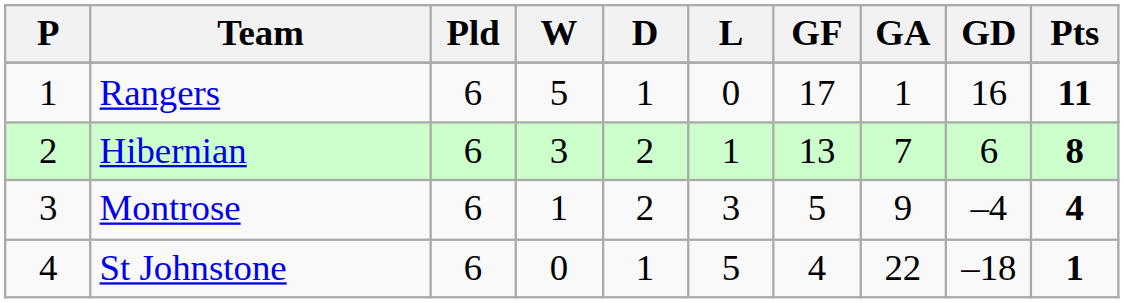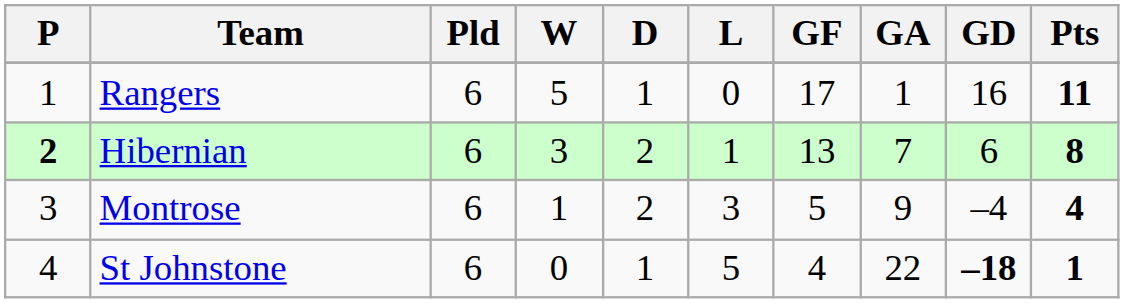(48, 150) normal -> (48, 150) bold
(989, 267) normal -> (989, 267) bold
